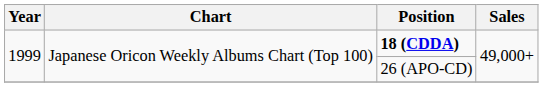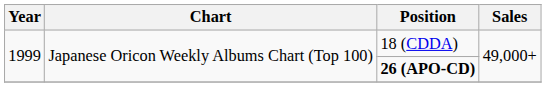(420, 43) bold -> (419, 43) normal
(426, 69) normal -> (428, 69) bold
